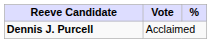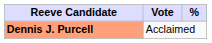(50, 30) no background -> (50, 30) lightsalmon background
